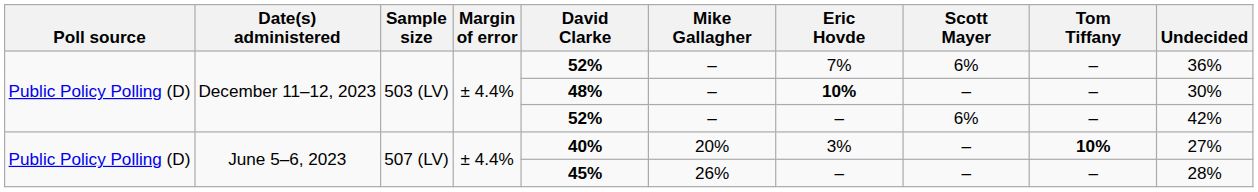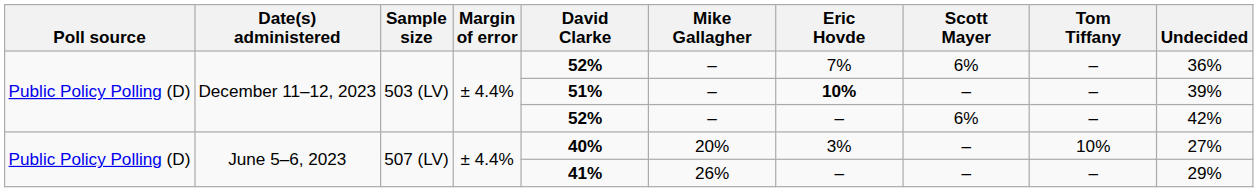(585, 92) 48% -> (585, 92) 51%
(1205, 92) 30% -> (1205, 92) 39%
(1093, 146) bold -> (1093, 146) normal
(585, 173) 45% -> (585, 173) 41%
(1205, 173) 28% -> (1205, 173) 29%
